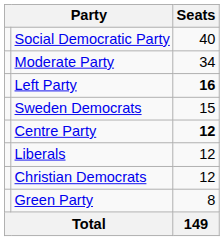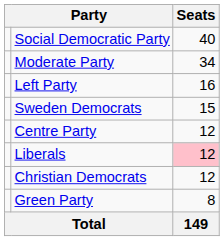(207, 85) bold -> (207, 85) normal
(207, 131) bold -> (207, 131) normal
(207, 154) no background -> (207, 154) pink background
